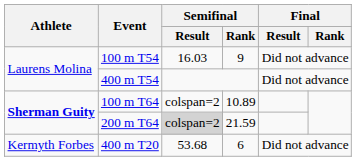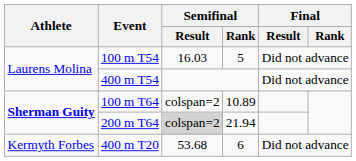(241, 58) 9 -> (241, 58) 5
(241, 123) 21.59 -> (241, 123) 21.94
